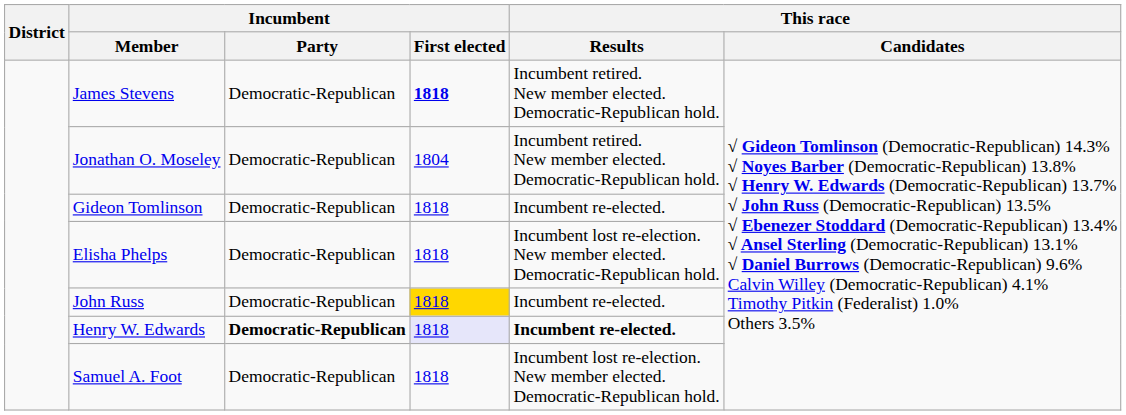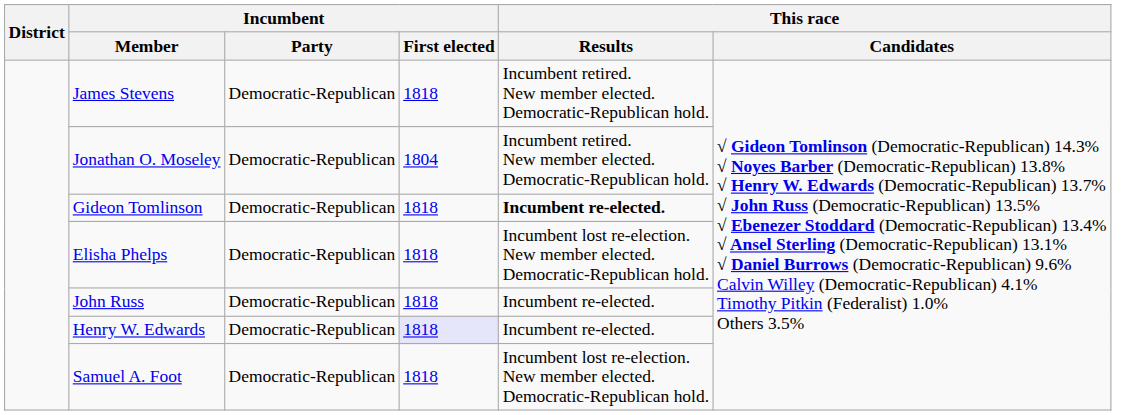(431, 93) bold -> (421, 93) normal
(589, 207) normal -> (584, 207) bold
(431, 302) gold background -> (421, 302) no background
(317, 329) bold -> (312, 329) normal
(595, 329) bold -> (579, 329) normal
